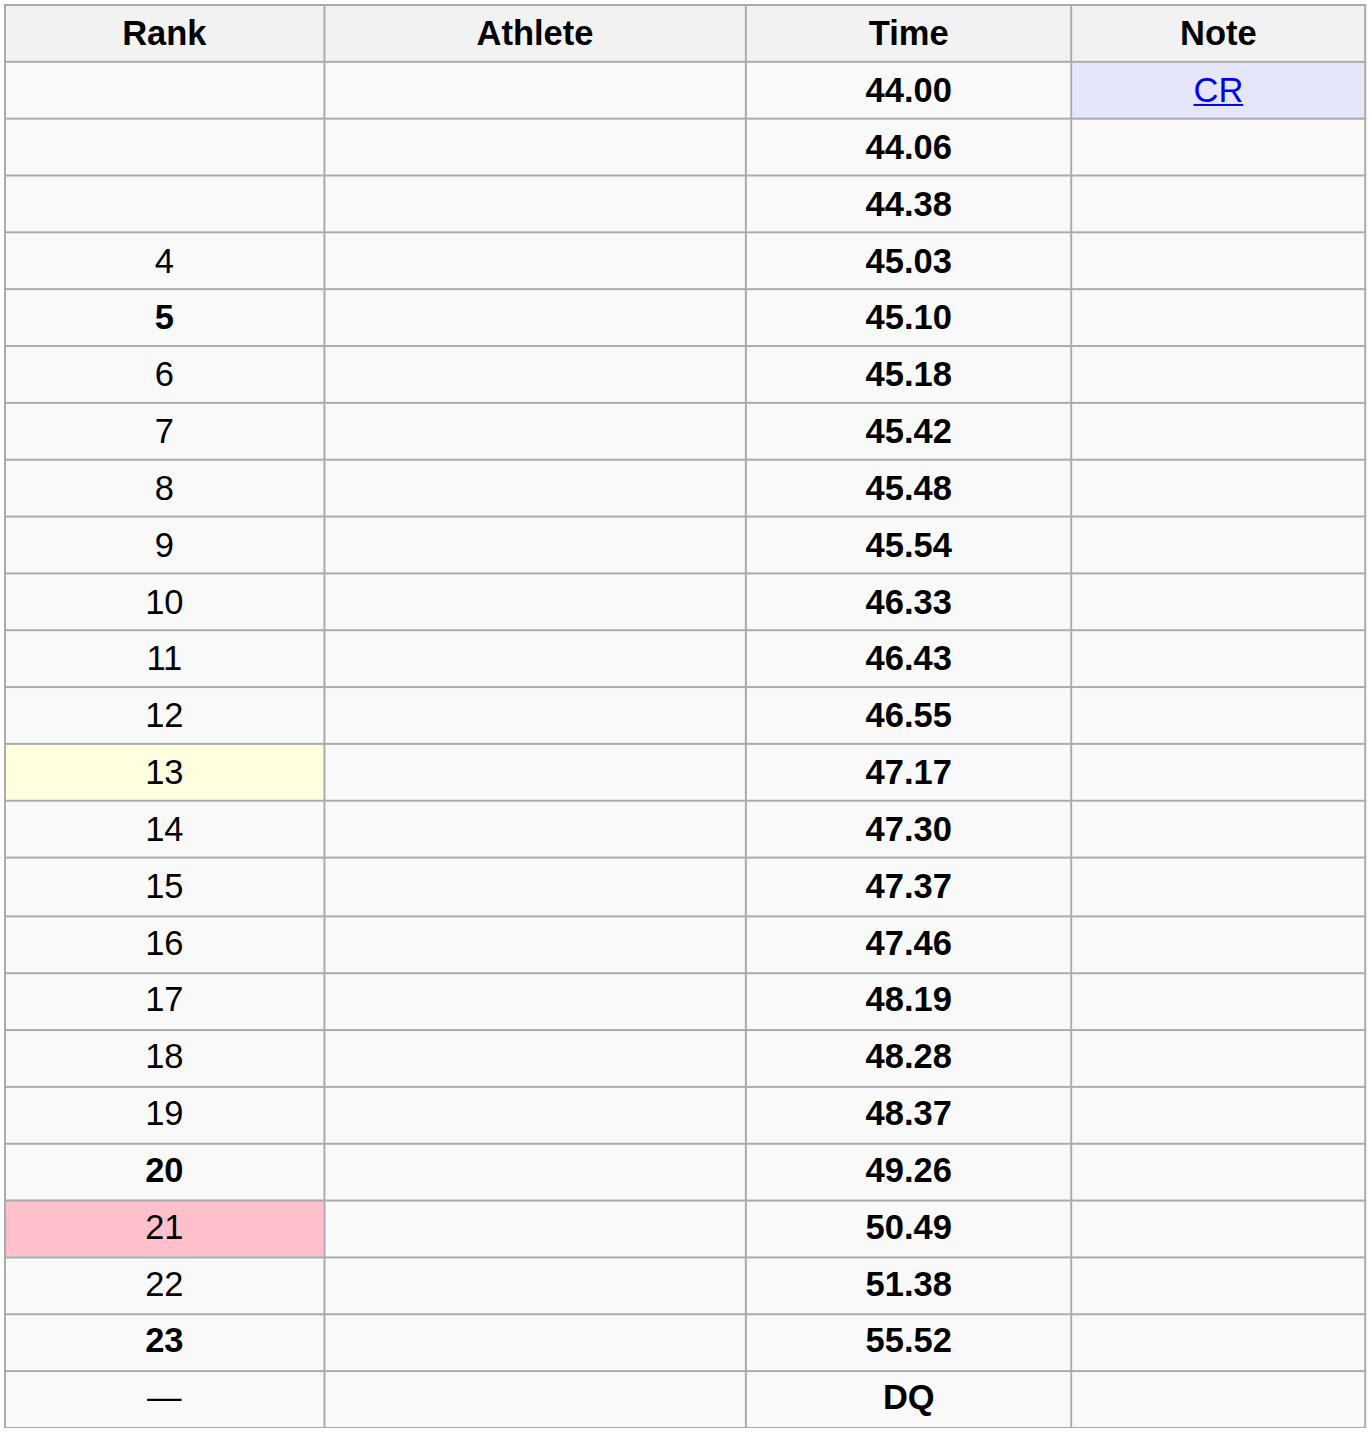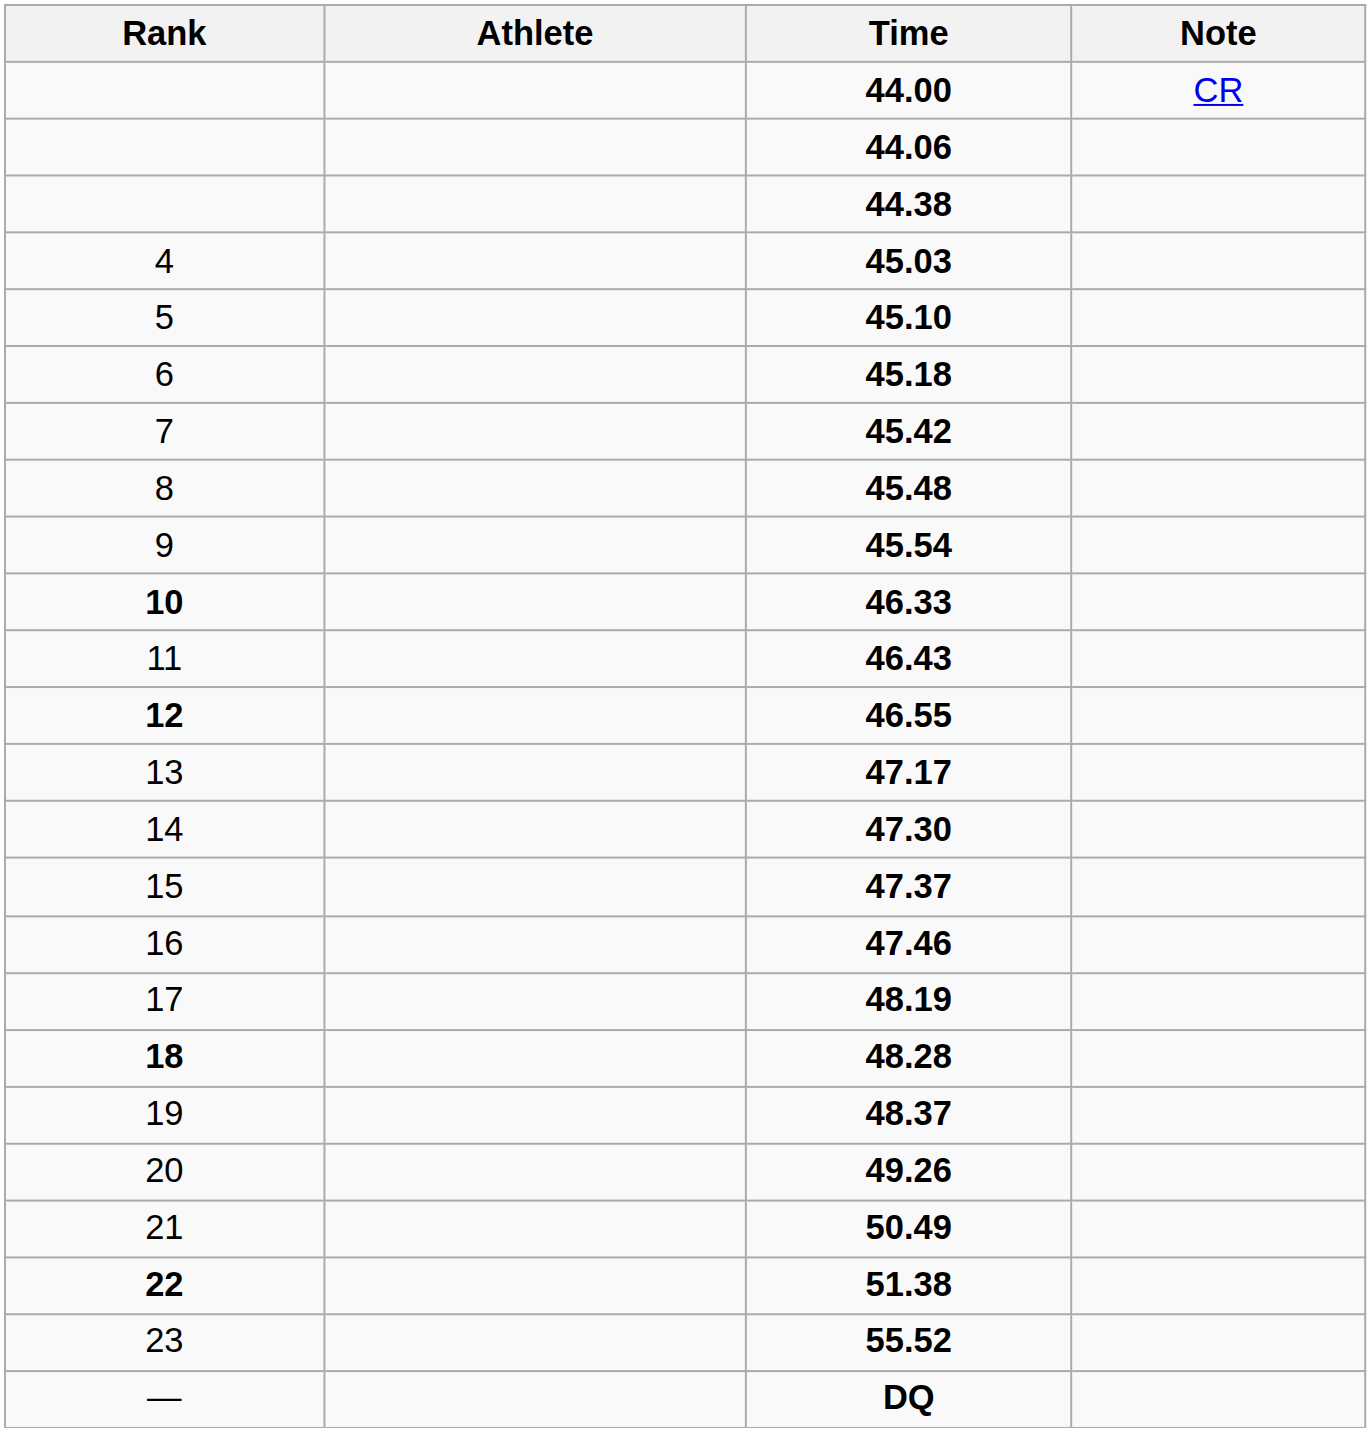(1218, 89) lavender background -> (1218, 89) no background
(164, 317) bold -> (164, 317) normal
(164, 601) normal -> (164, 601) bold
(164, 715) normal -> (164, 715) bold
(164, 772) lightyellow background -> (164, 772) no background
(164, 1056) normal -> (164, 1056) bold
(164, 1170) bold -> (164, 1170) normal
(164, 1227) pink background -> (164, 1227) no background
(164, 1284) normal -> (164, 1284) bold
(164, 1341) bold -> (164, 1341) normal
